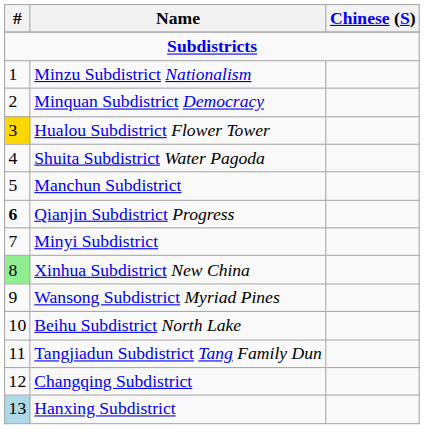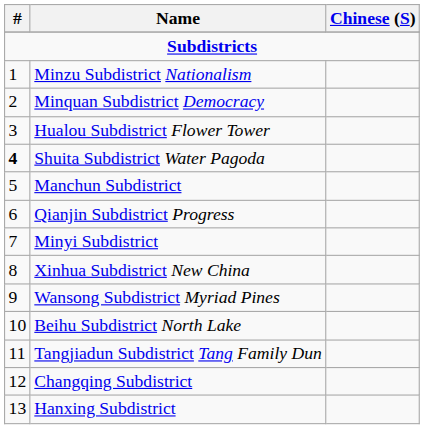(13, 130) gold background -> (13, 130) no background
(13, 158) normal -> (13, 158) bold
(13, 213) bold -> (13, 213) normal
(13, 269) lightgreen background -> (13, 269) no background
(17, 409) lightblue background -> (17, 409) no background
